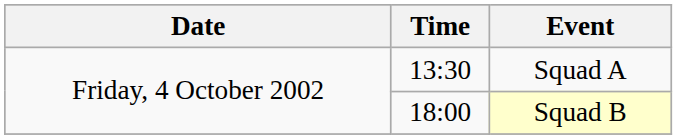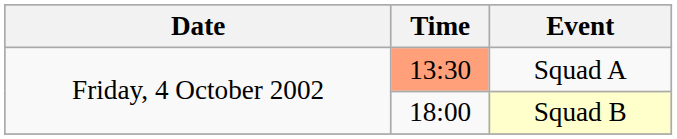(440, 69) no background -> (440, 69) lightsalmon background
